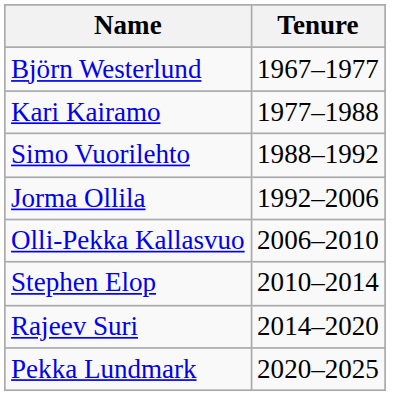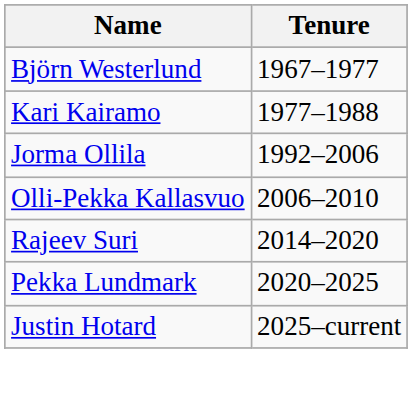- row: (101, 154)
- row: (84, 283)
+ row: (84, 326)
